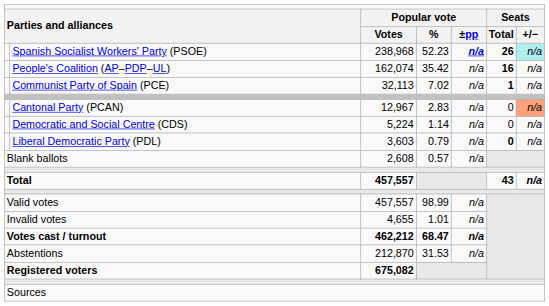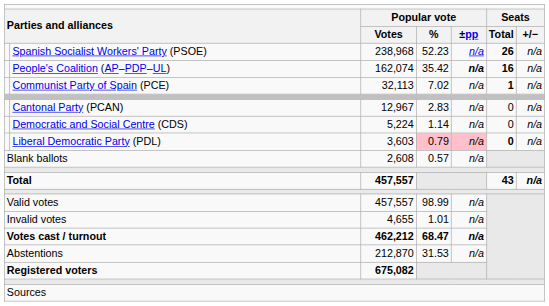(476, 51) bold -> (476, 51) normal
(535, 51) paleturquoise background -> (535, 51) no background
(476, 68) normal -> (476, 68) bold
(535, 107) lightsalmon background -> (535, 107) no background
(438, 141) no background -> (438, 141) pink background
(476, 141) no background -> (476, 141) pink background
